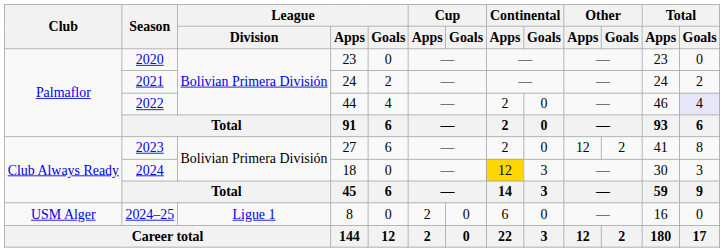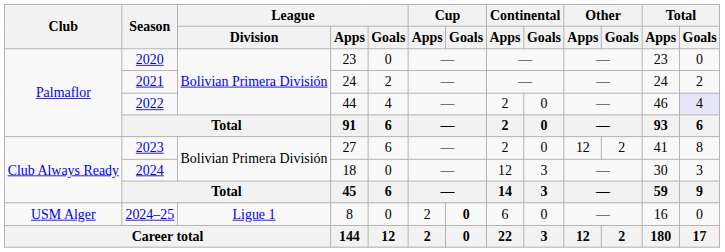(505, 170) gold background -> (505, 170) no background
(466, 214) normal -> (466, 214) bold
